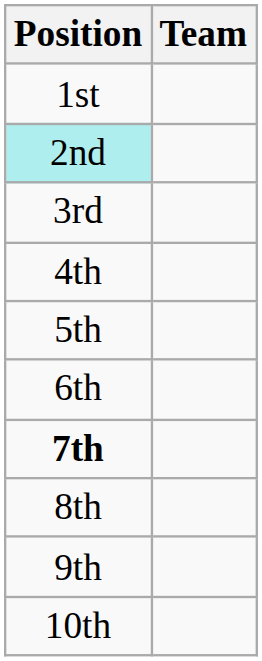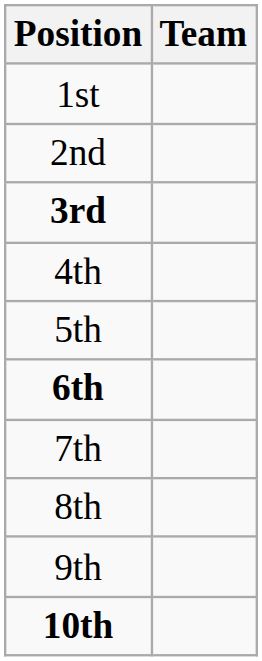(78, 152) paleturquoise background -> (78, 152) no background
(78, 211) normal -> (78, 211) bold
(78, 388) normal -> (78, 388) bold
(78, 447) bold -> (78, 447) normal
(78, 625) normal -> (78, 625) bold
